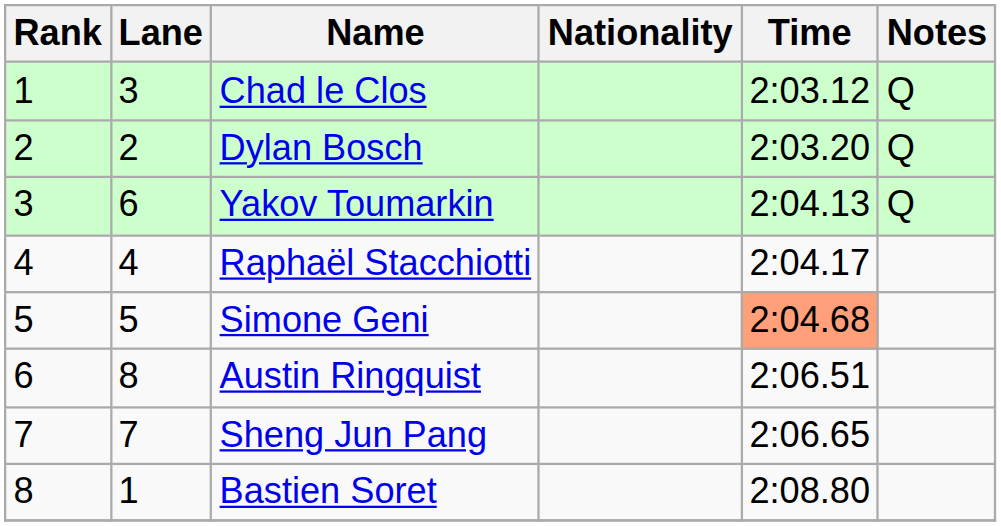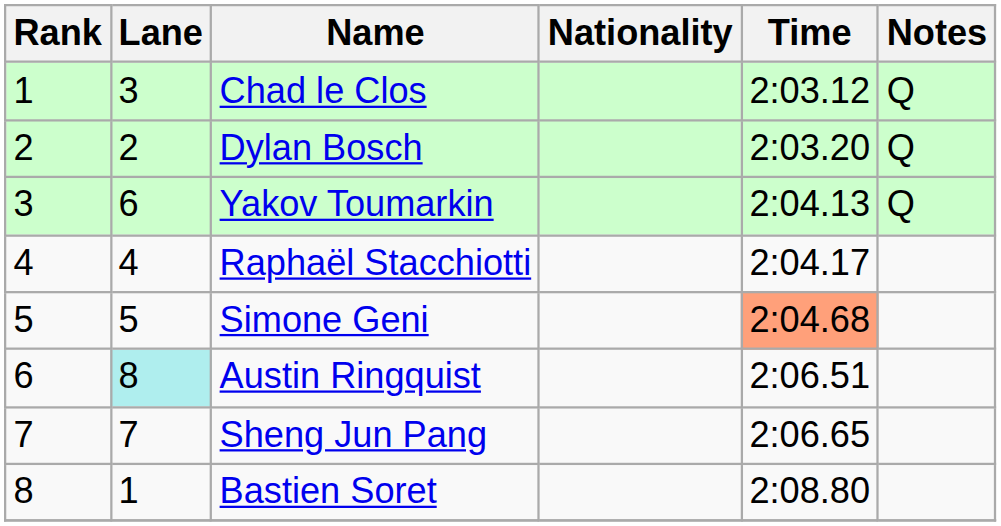(129, 377) no background -> (129, 377) paleturquoise background
